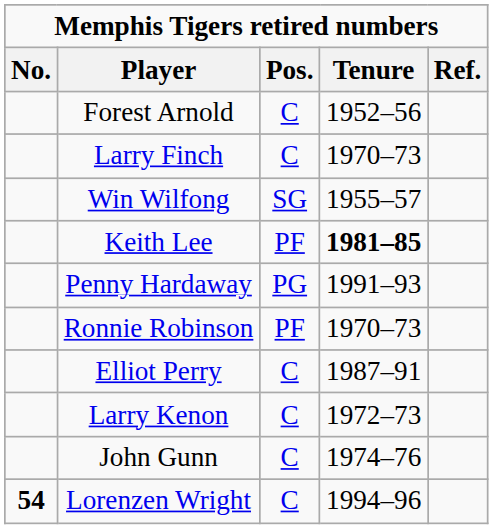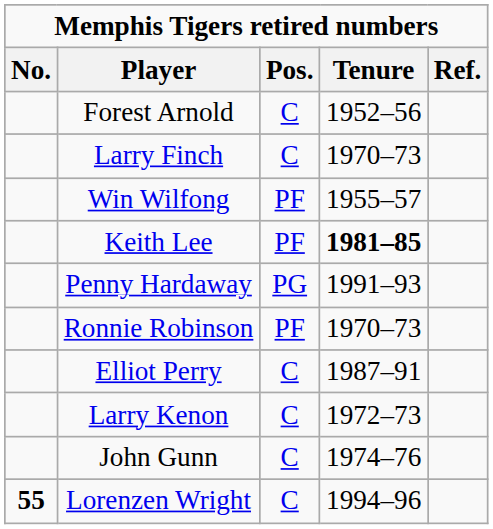(290, 198) SG -> (290, 198) PF
(31, 500) 54 -> (31, 500) 55
